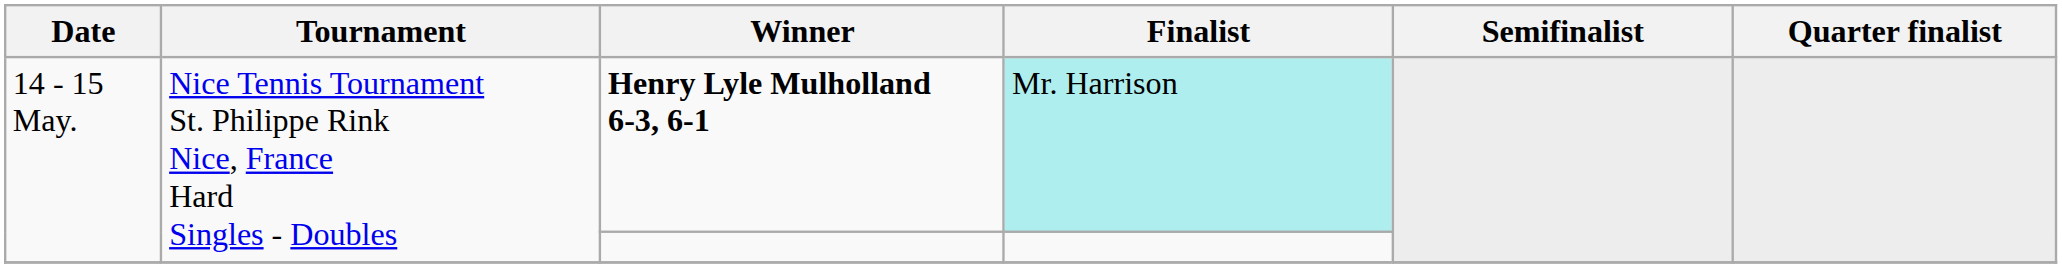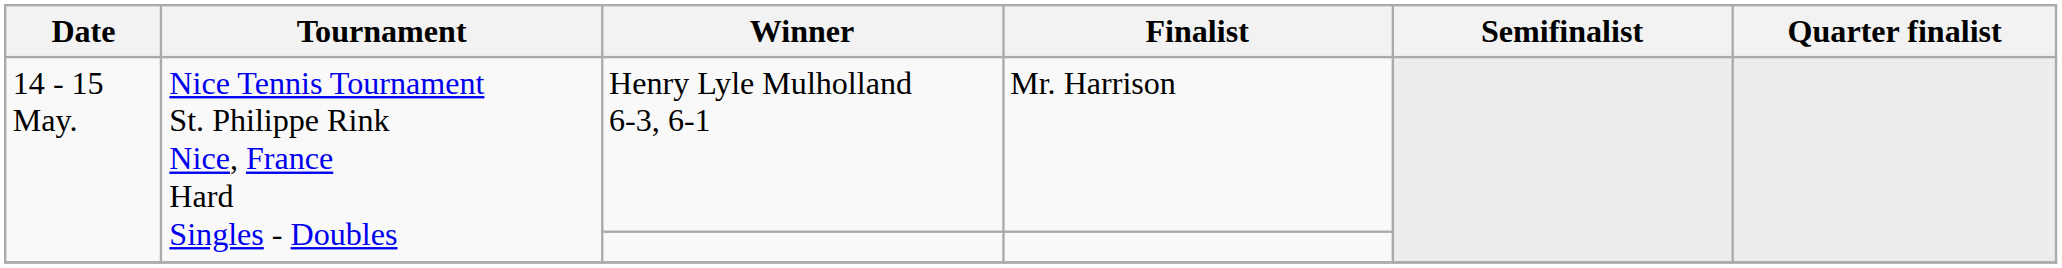(769, 102) bold -> (761, 102) normal
(1095, 83) paleturquoise background -> (1093, 83) no background
